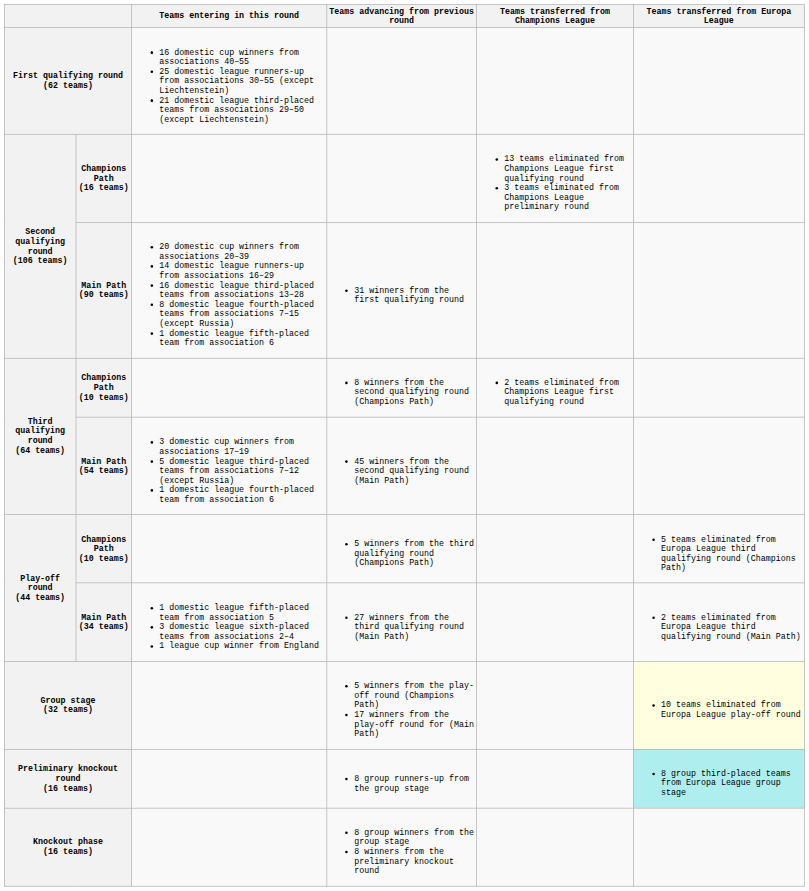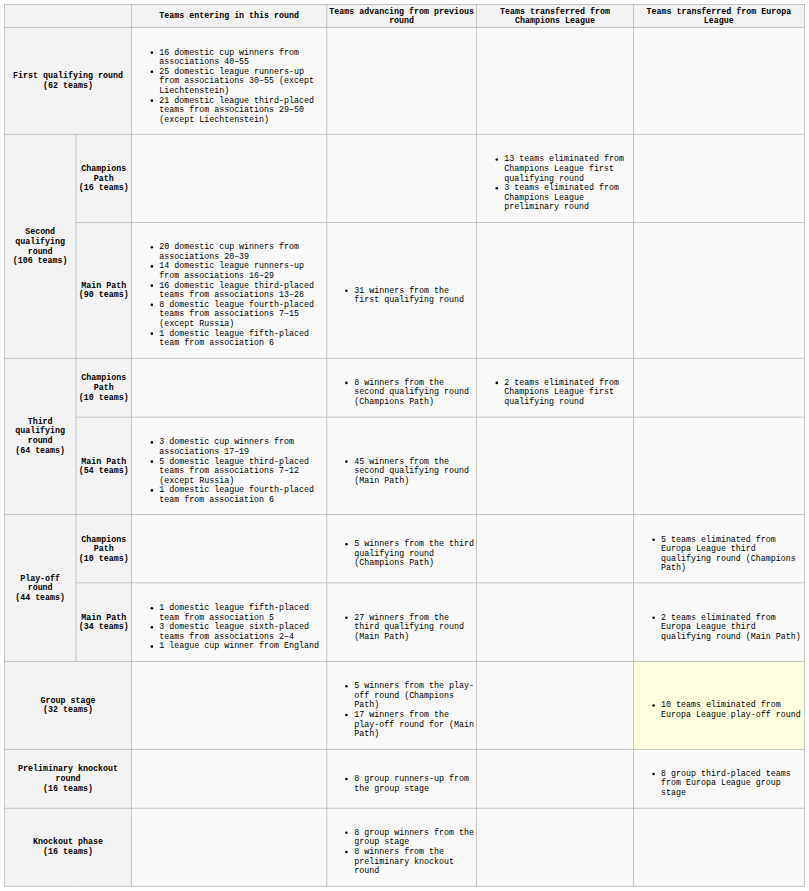(719, 783) paleturquoise background -> (719, 783) no background
